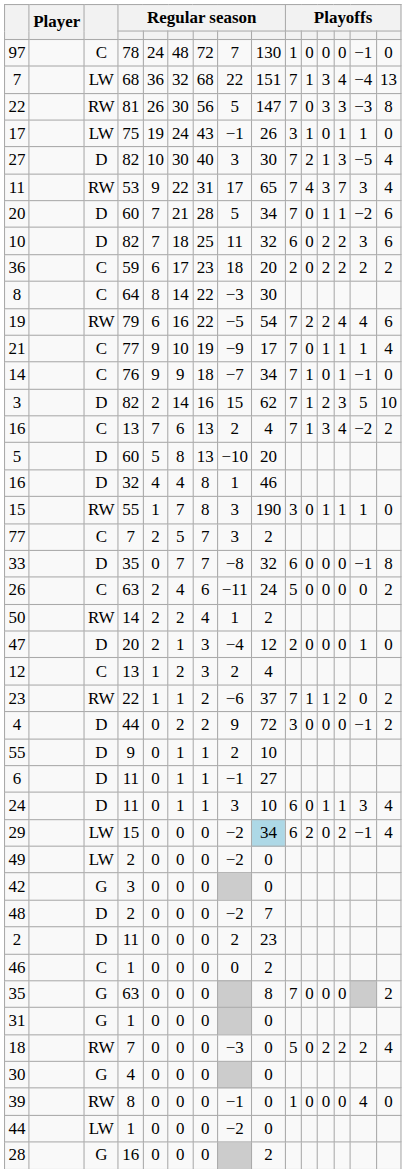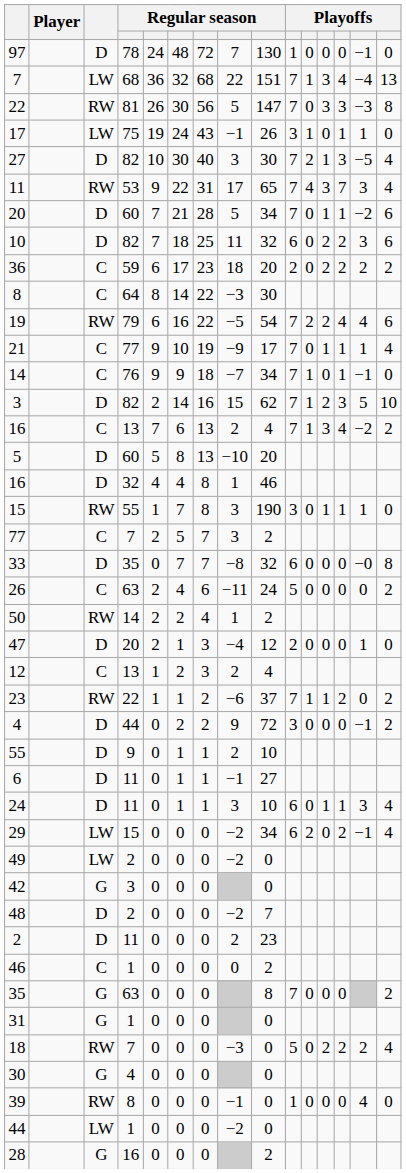(101, 52) C -> (101, 52) D
(363, 563) −1 -> (363, 563) −0
(269, 832) lightblue background -> (269, 832) no background
